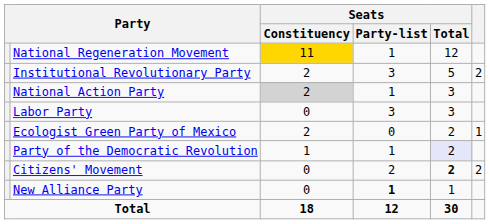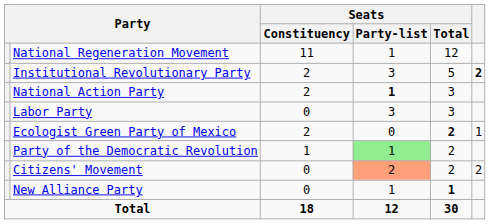(307, 53) gold background -> (307, 53) no background
(479, 73) normal -> (479, 73) bold
(307, 92) lightgrey background -> (307, 92) no background
(392, 92) normal -> (392, 92) bold
(451, 131) normal -> (451, 131) bold
(392, 151) no background -> (392, 151) lightgreen background
(451, 151) lavender background -> (451, 151) no background
(392, 170) no background -> (392, 170) lightsalmon background
(451, 170) bold -> (451, 170) normal
(392, 190) bold -> (392, 190) normal
(451, 190) normal -> (451, 190) bold
